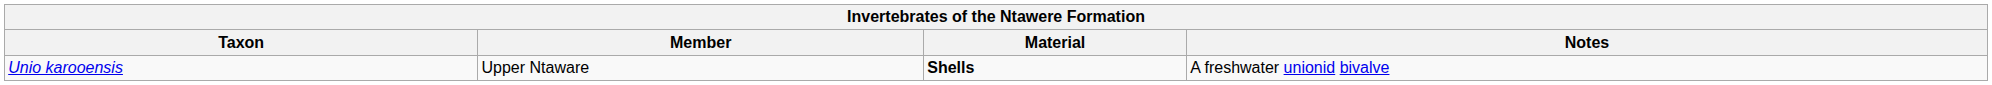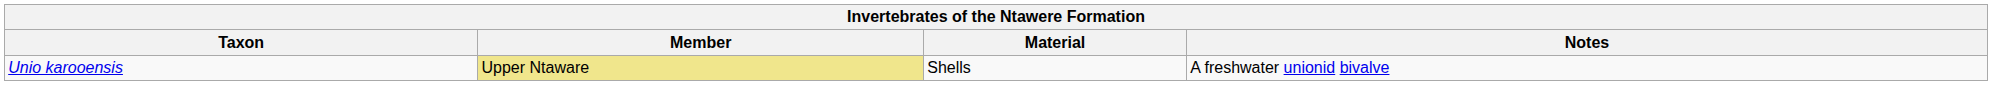(535, 67) no background -> (535, 67) khaki background
(951, 67) bold -> (949, 67) normal
